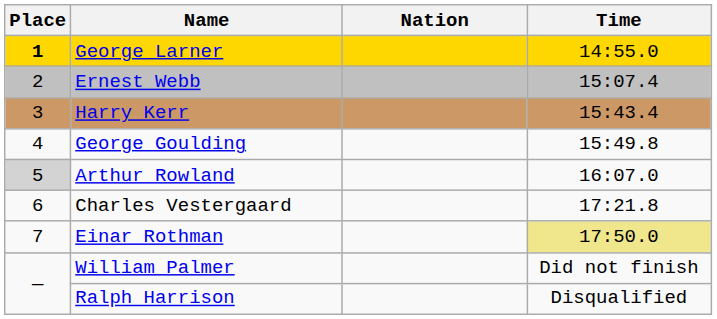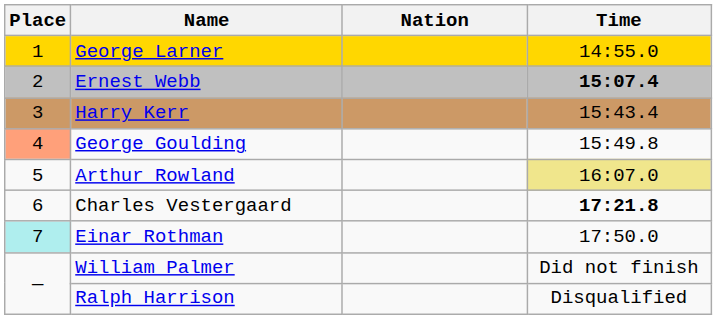(38, 51) bold -> (38, 51) normal
(619, 82) normal -> (619, 82) bold
(38, 144) no background -> (38, 144) lightsalmon background
(38, 175) lightgrey background -> (38, 175) no background
(619, 175) no background -> (619, 175) khaki background
(619, 206) normal -> (619, 206) bold
(38, 237) no background -> (38, 237) paleturquoise background
(619, 237) khaki background -> (619, 237) no background
